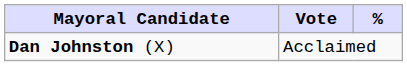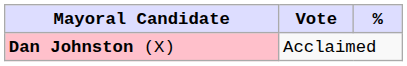(92, 47) no background -> (92, 47) pink background
